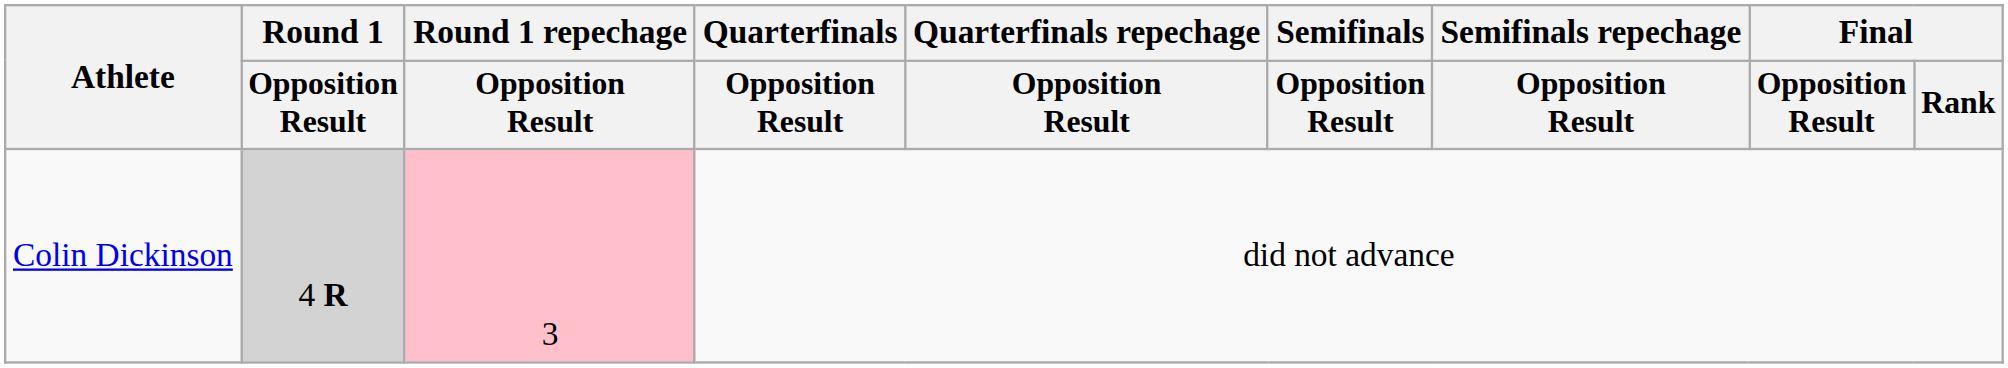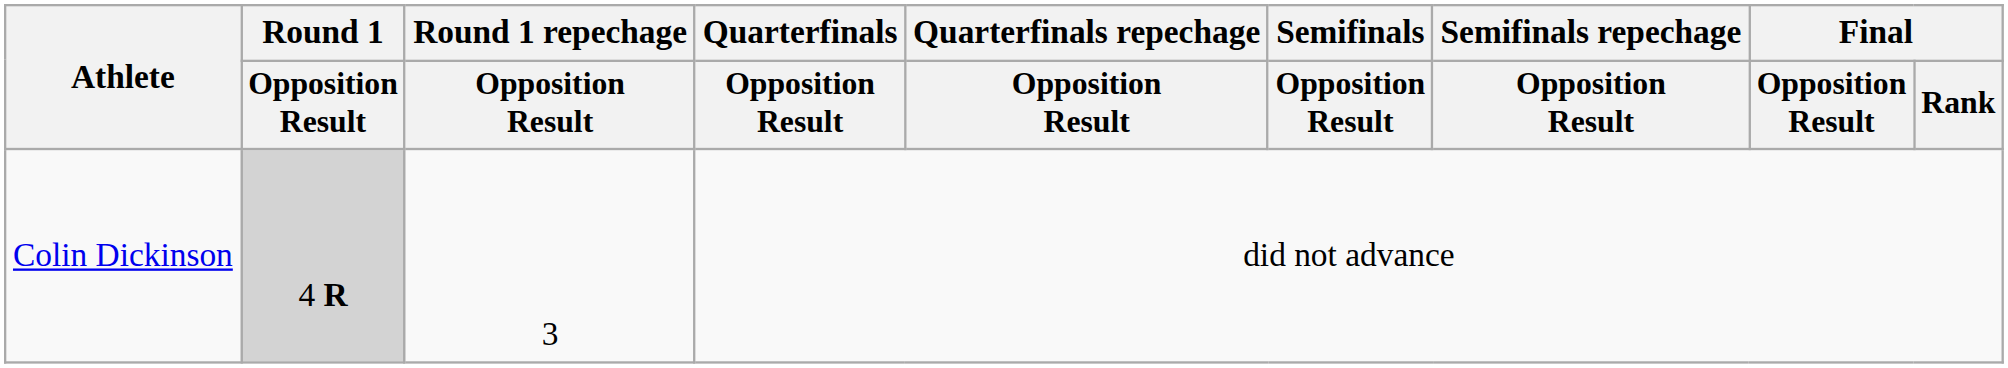(550, 334) pink background -> (550, 334) no background
